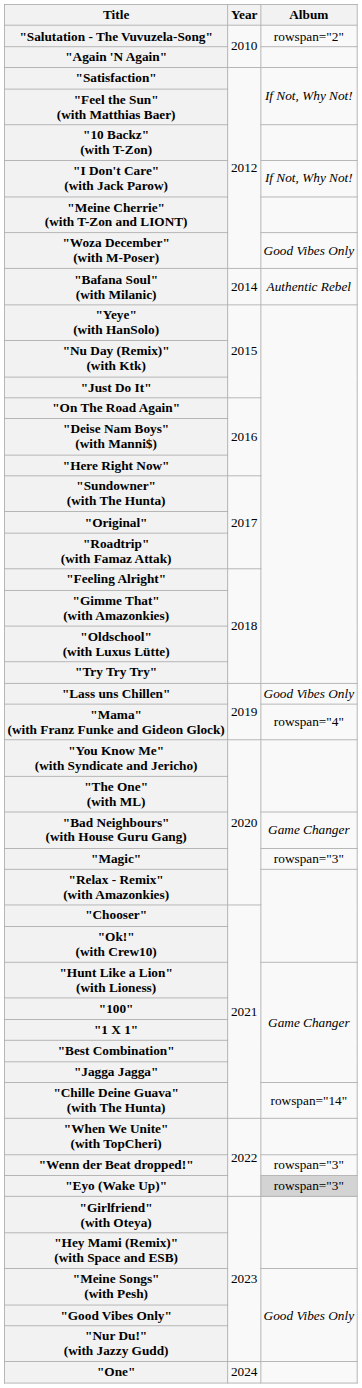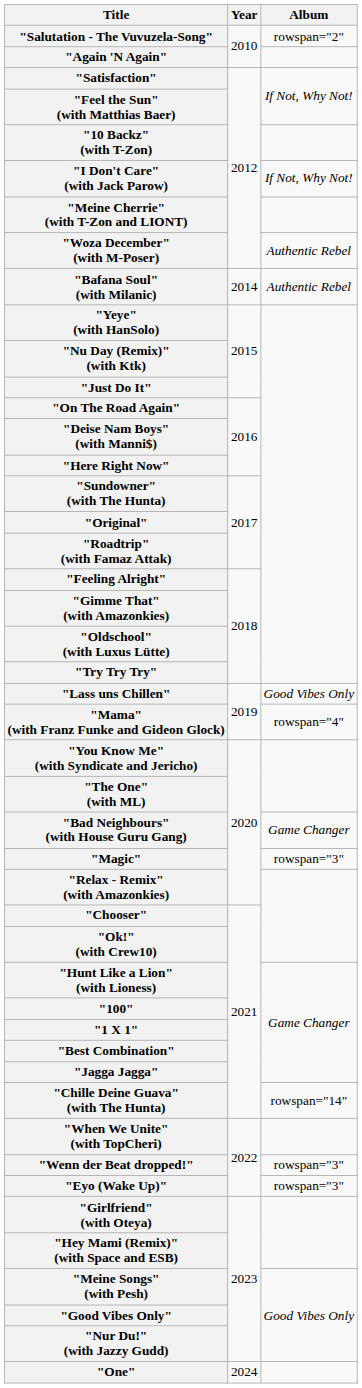(309, 250) Good Vibes Only -> (309, 250) Authentic Rebel
(309, 1186) lightgrey background -> (309, 1186) no background
